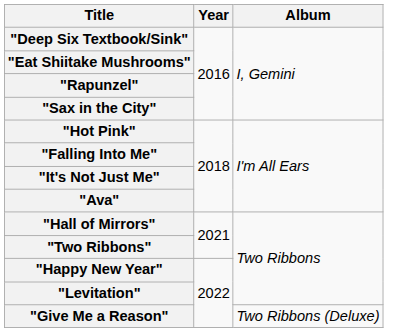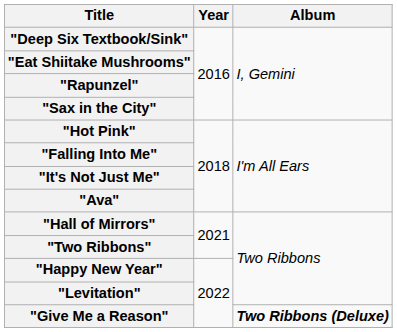(308, 316) normal -> (313, 316) bold
